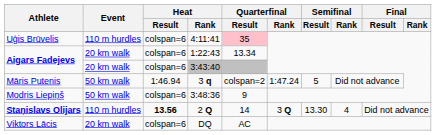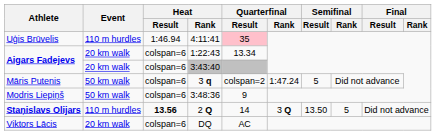(166, 39) colspan=6 -> (166, 39) 1:46.94
(166, 81) 1:46.94 -> (166, 81) colspan=6
(316, 110) 13.30 -> (316, 110) 13.50
(347, 110) 4 -> (347, 110) 5
